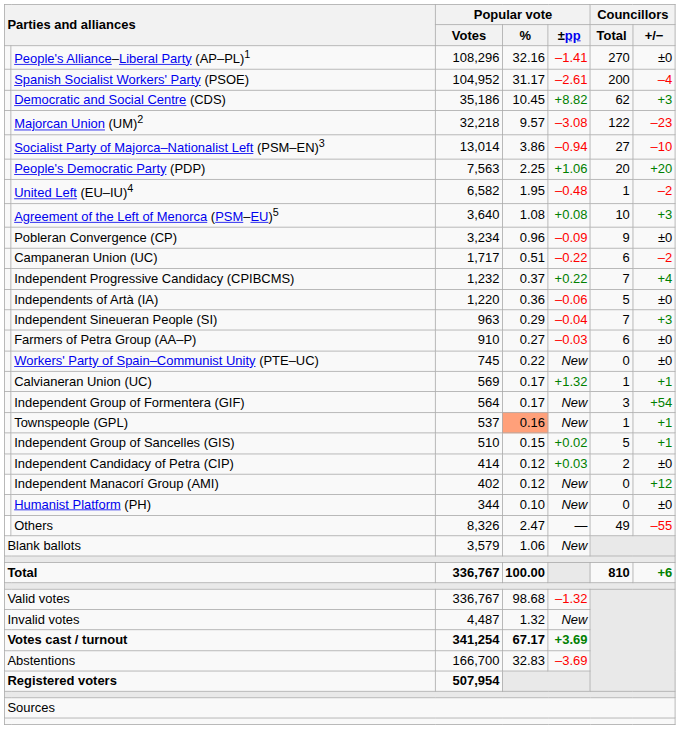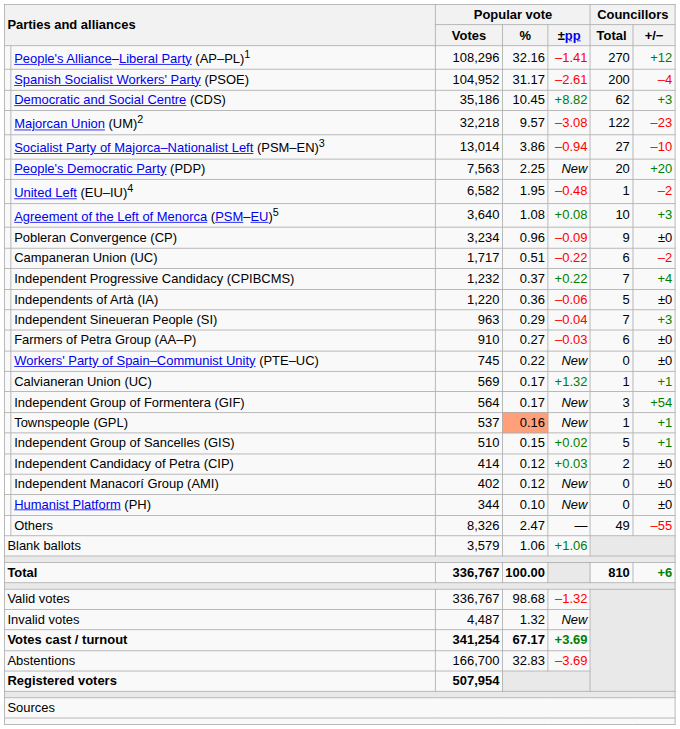(665, 57) ±0 -> (661, 57) +12
(571, 169) +1.06 -> (574, 169) New
(661, 484) +12 -> (665, 484) ±0
(574, 546) New -> (571, 546) +1.06
